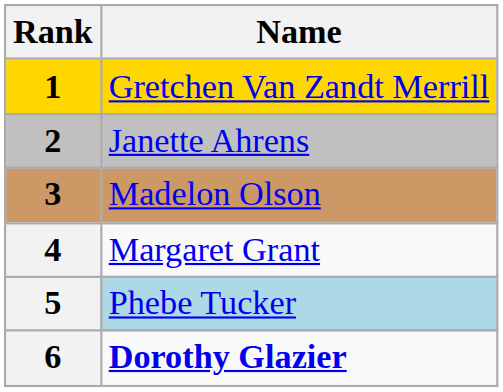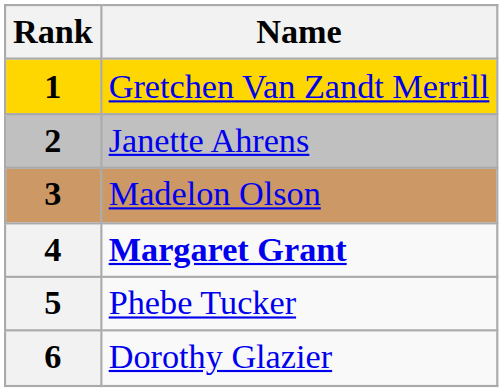(214, 248) normal -> (228, 248) bold
(202, 303) lightblue background -> (202, 303) no background
(228, 357) bold -> (220, 357) normal
